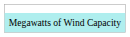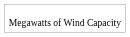(65, 22) paleturquoise background -> (65, 22) no background
